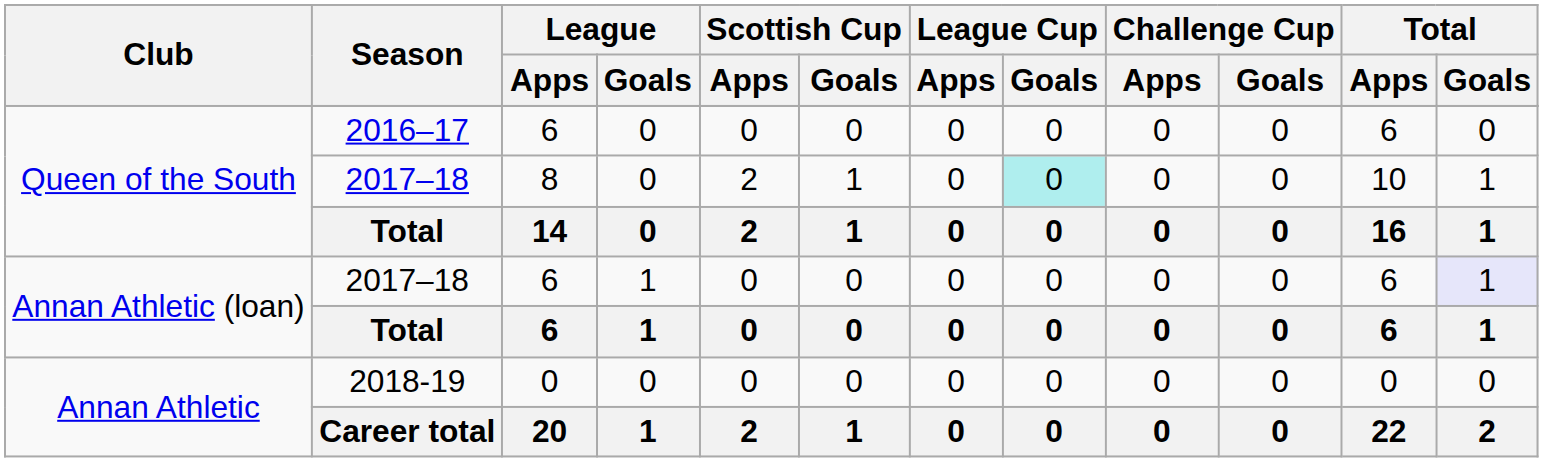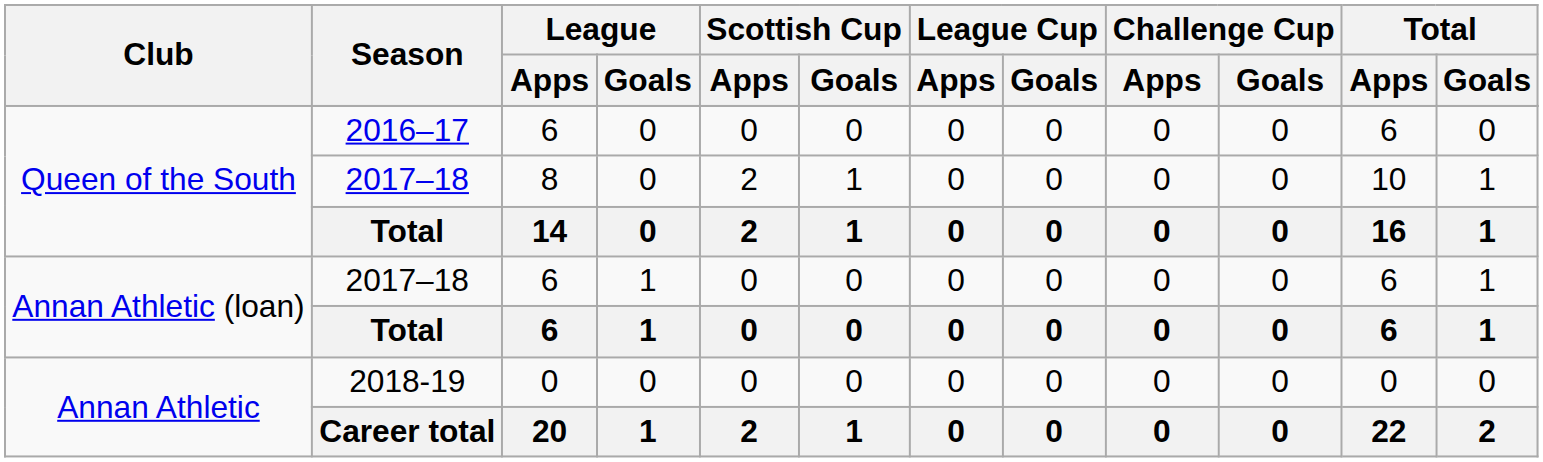(1054, 180) paleturquoise background -> (1054, 180) no background
(1487, 280) lavender background -> (1487, 280) no background
